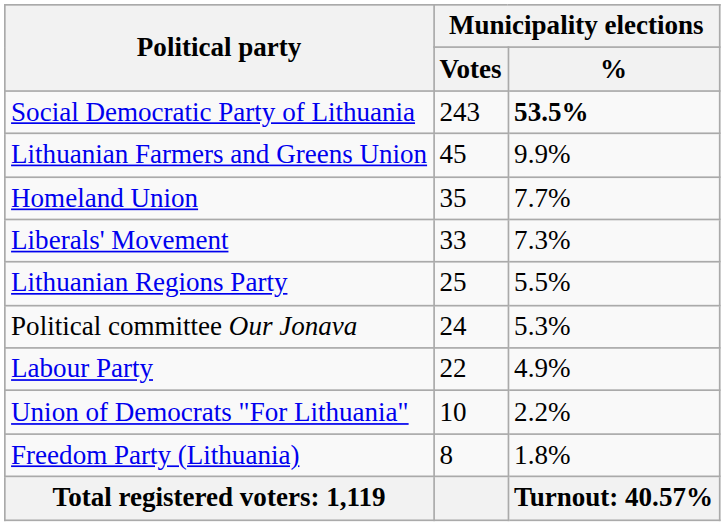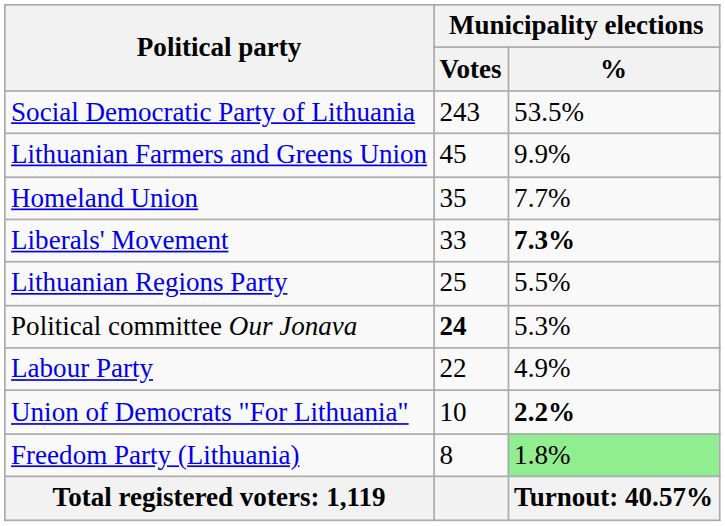(551, 111) bold -> (549, 111) normal
(542, 240) normal -> (545, 240) bold
(453, 326) normal -> (453, 326) bold
(542, 411) normal -> (545, 411) bold
(542, 454) no background -> (542, 454) lightgreen background
